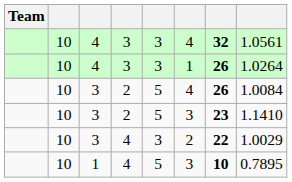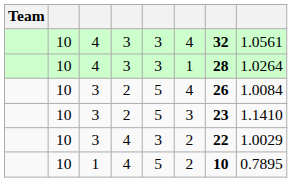(221, 66) 26 -> (221, 66) 28
(189, 164) 3 -> (189, 164) 2
